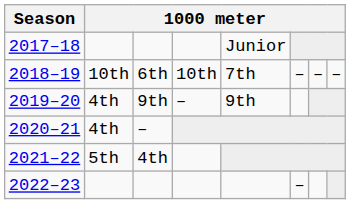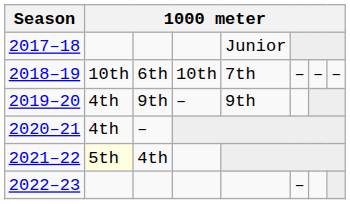(104, 157) no background -> (104, 157) lightyellow background
